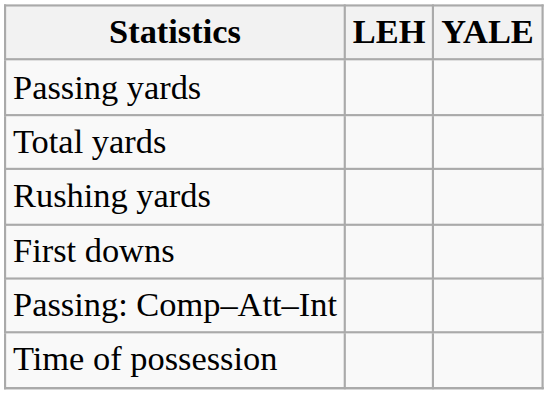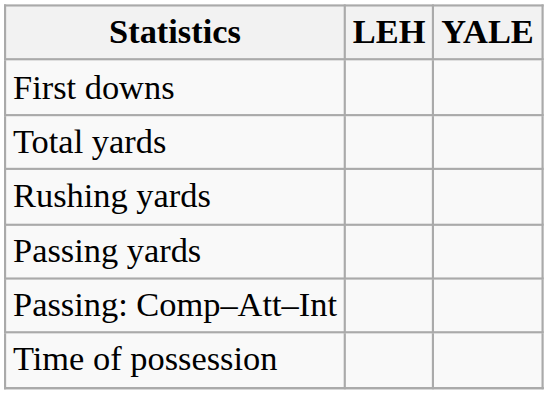rows swapped: (94, 250) <-> (107, 86)
